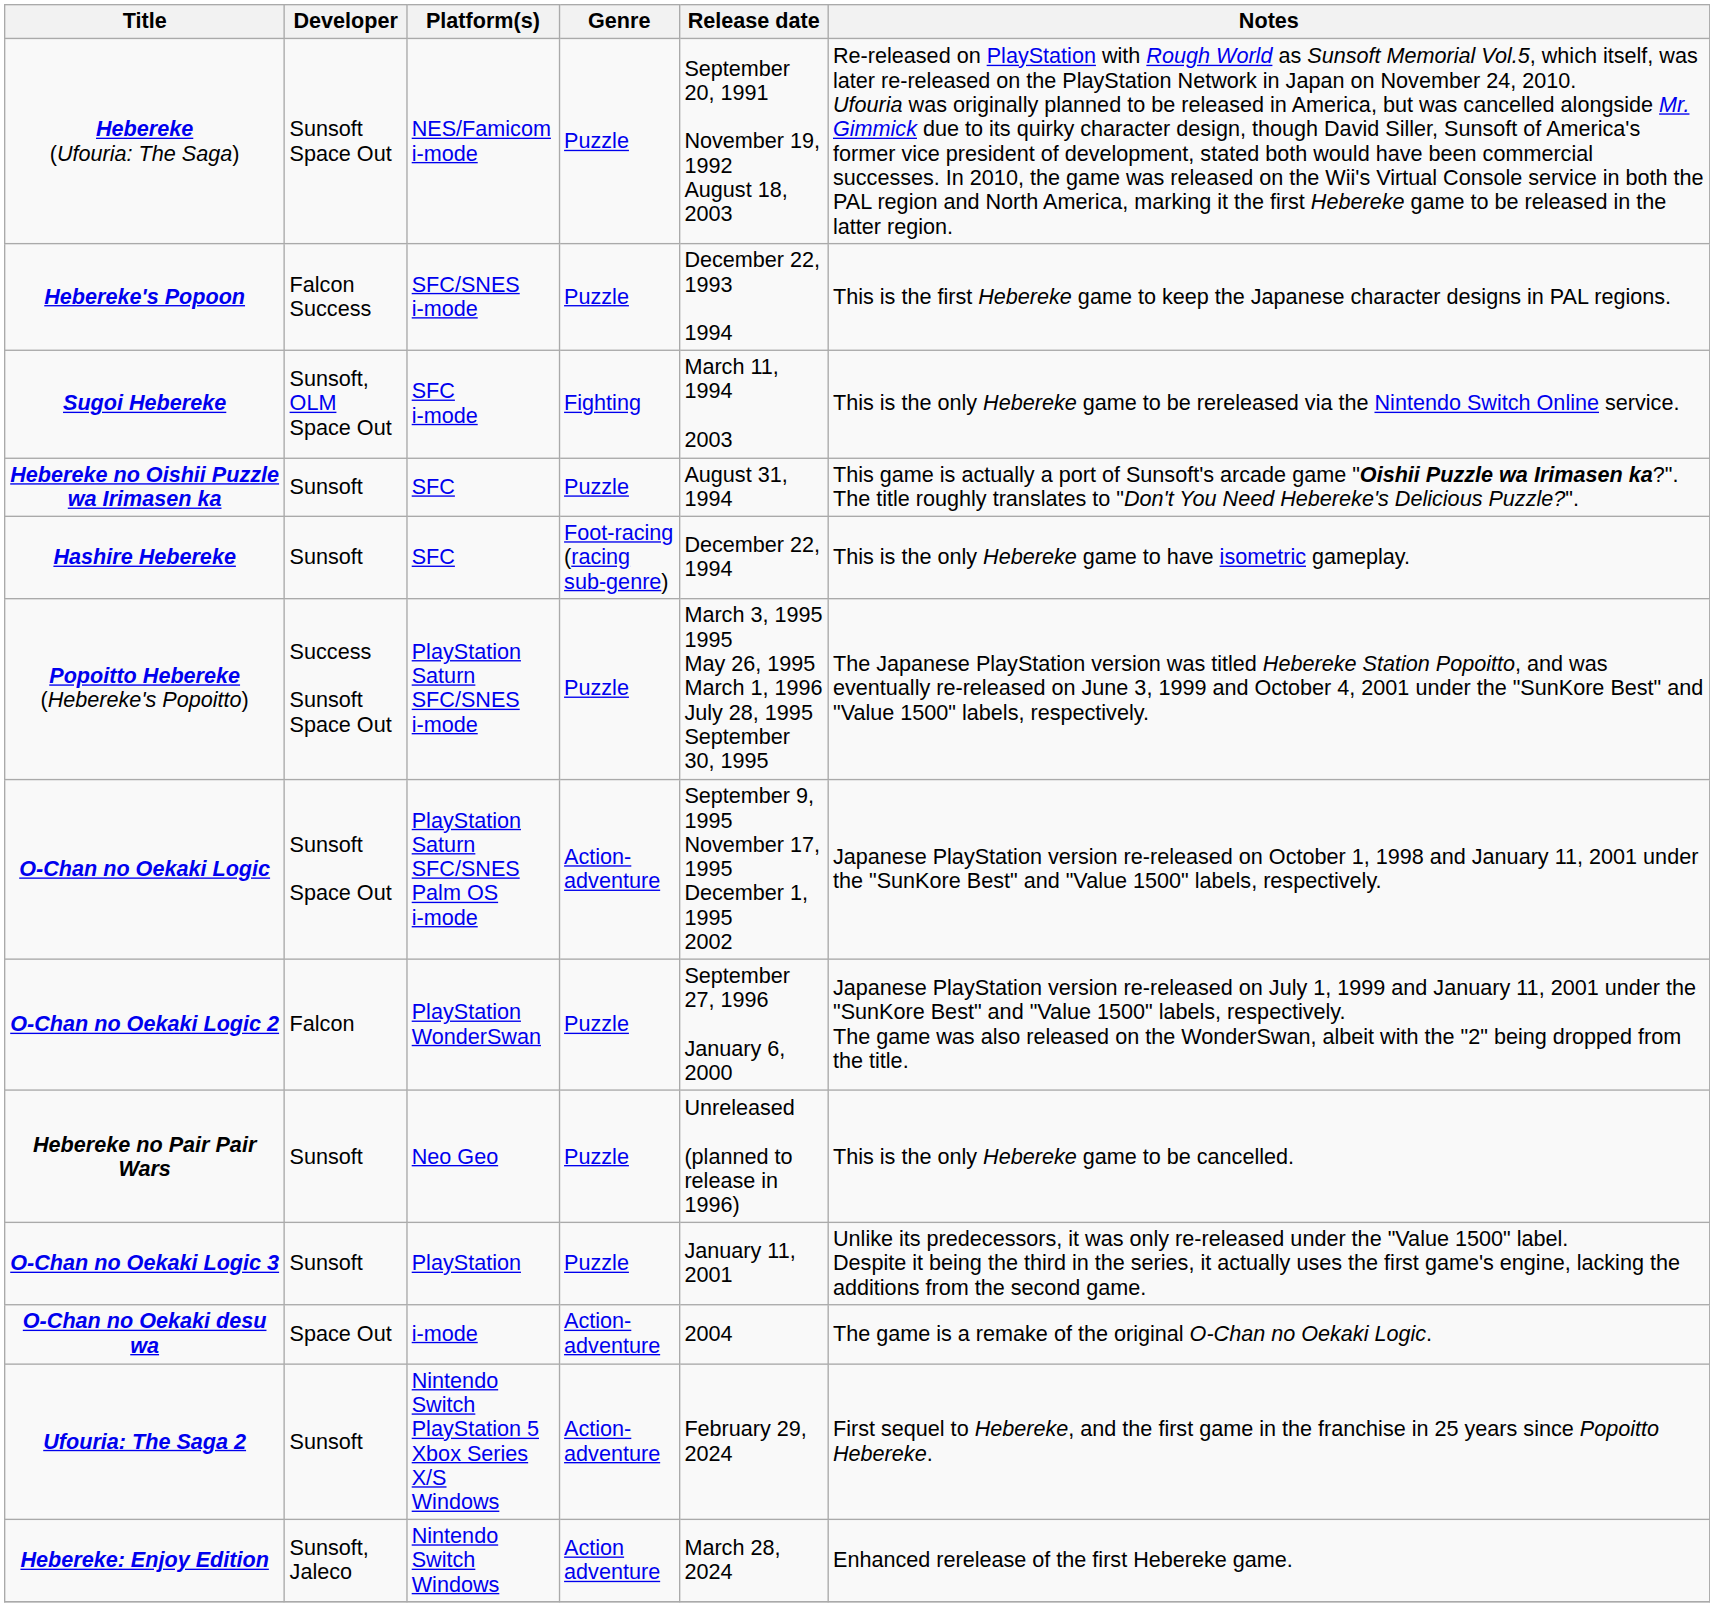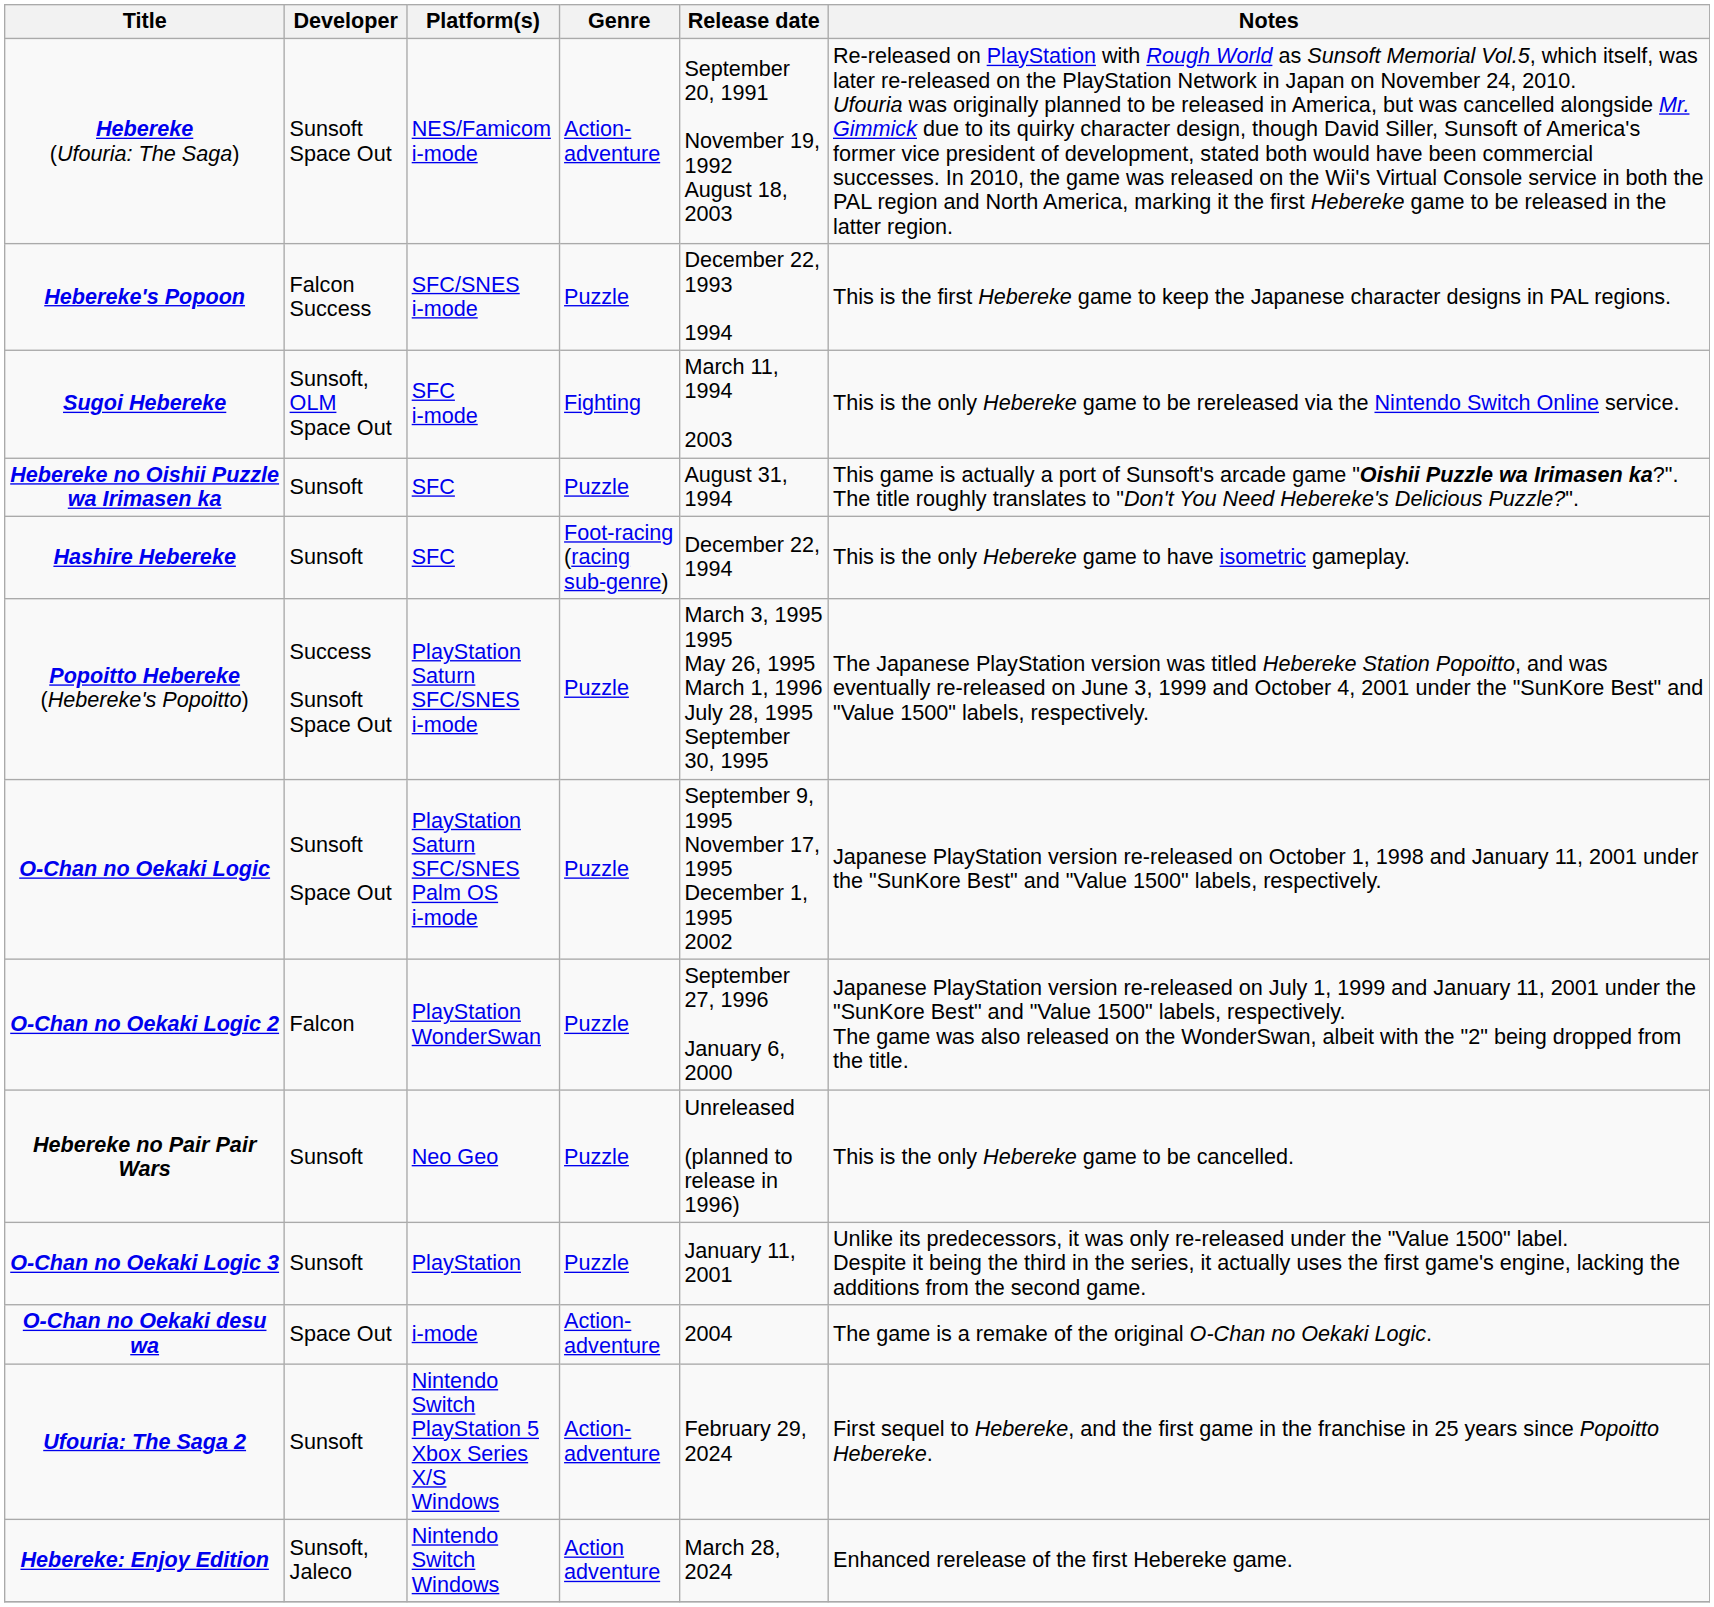(597, 140) Puzzle -> (612, 140) Action-adventure
(612, 868) Action-adventure -> (597, 868) Puzzle
